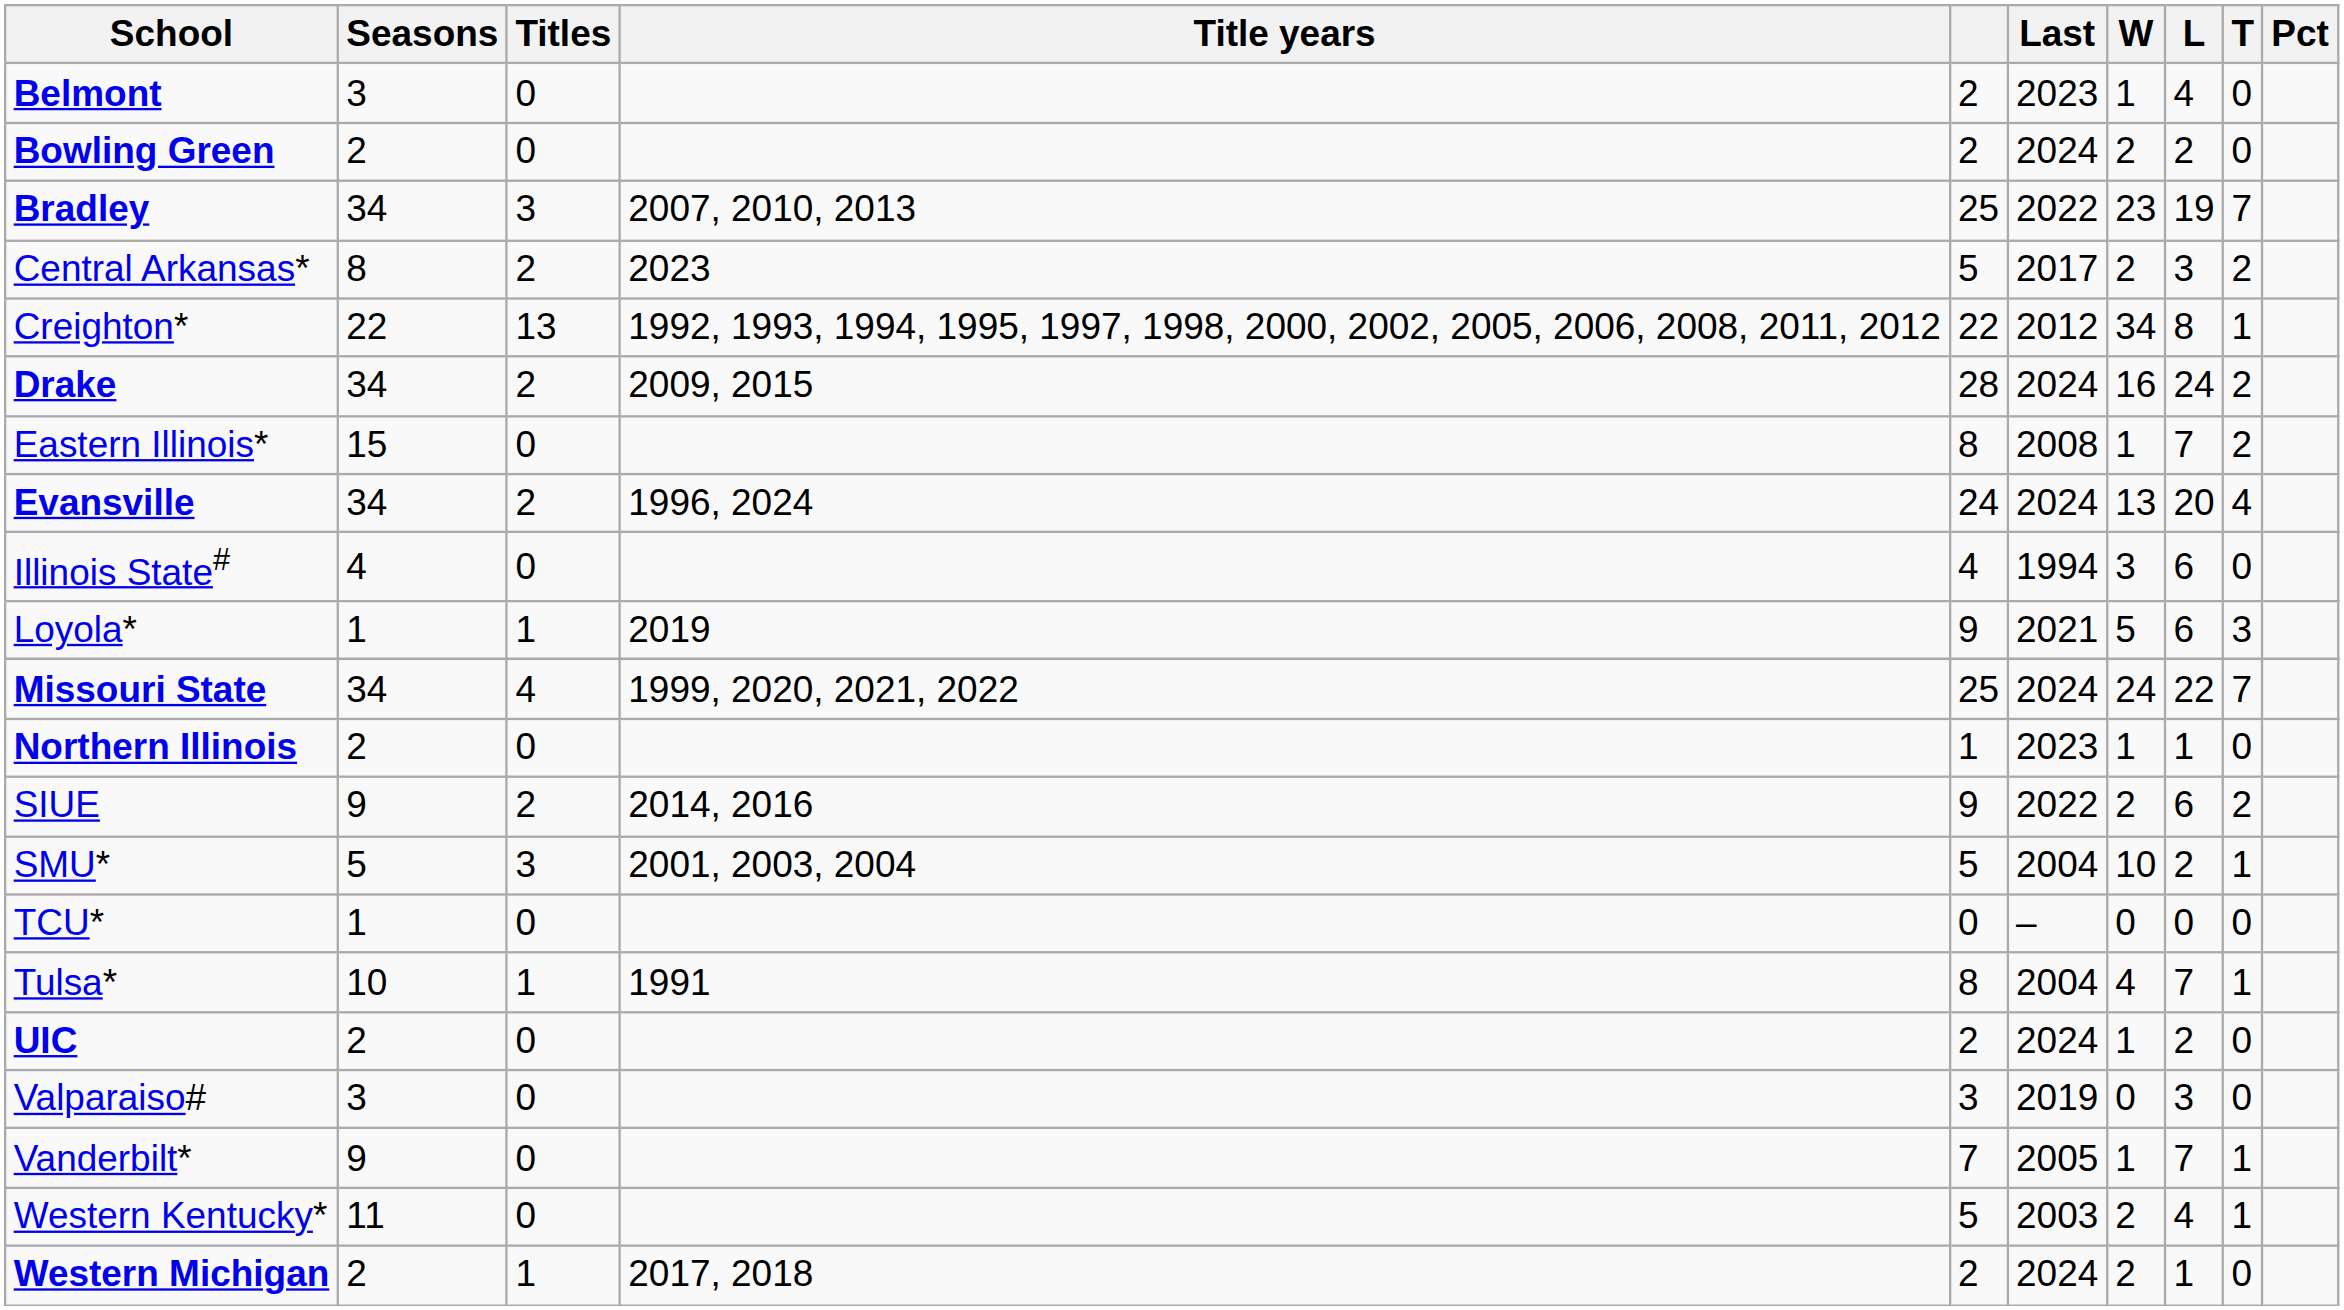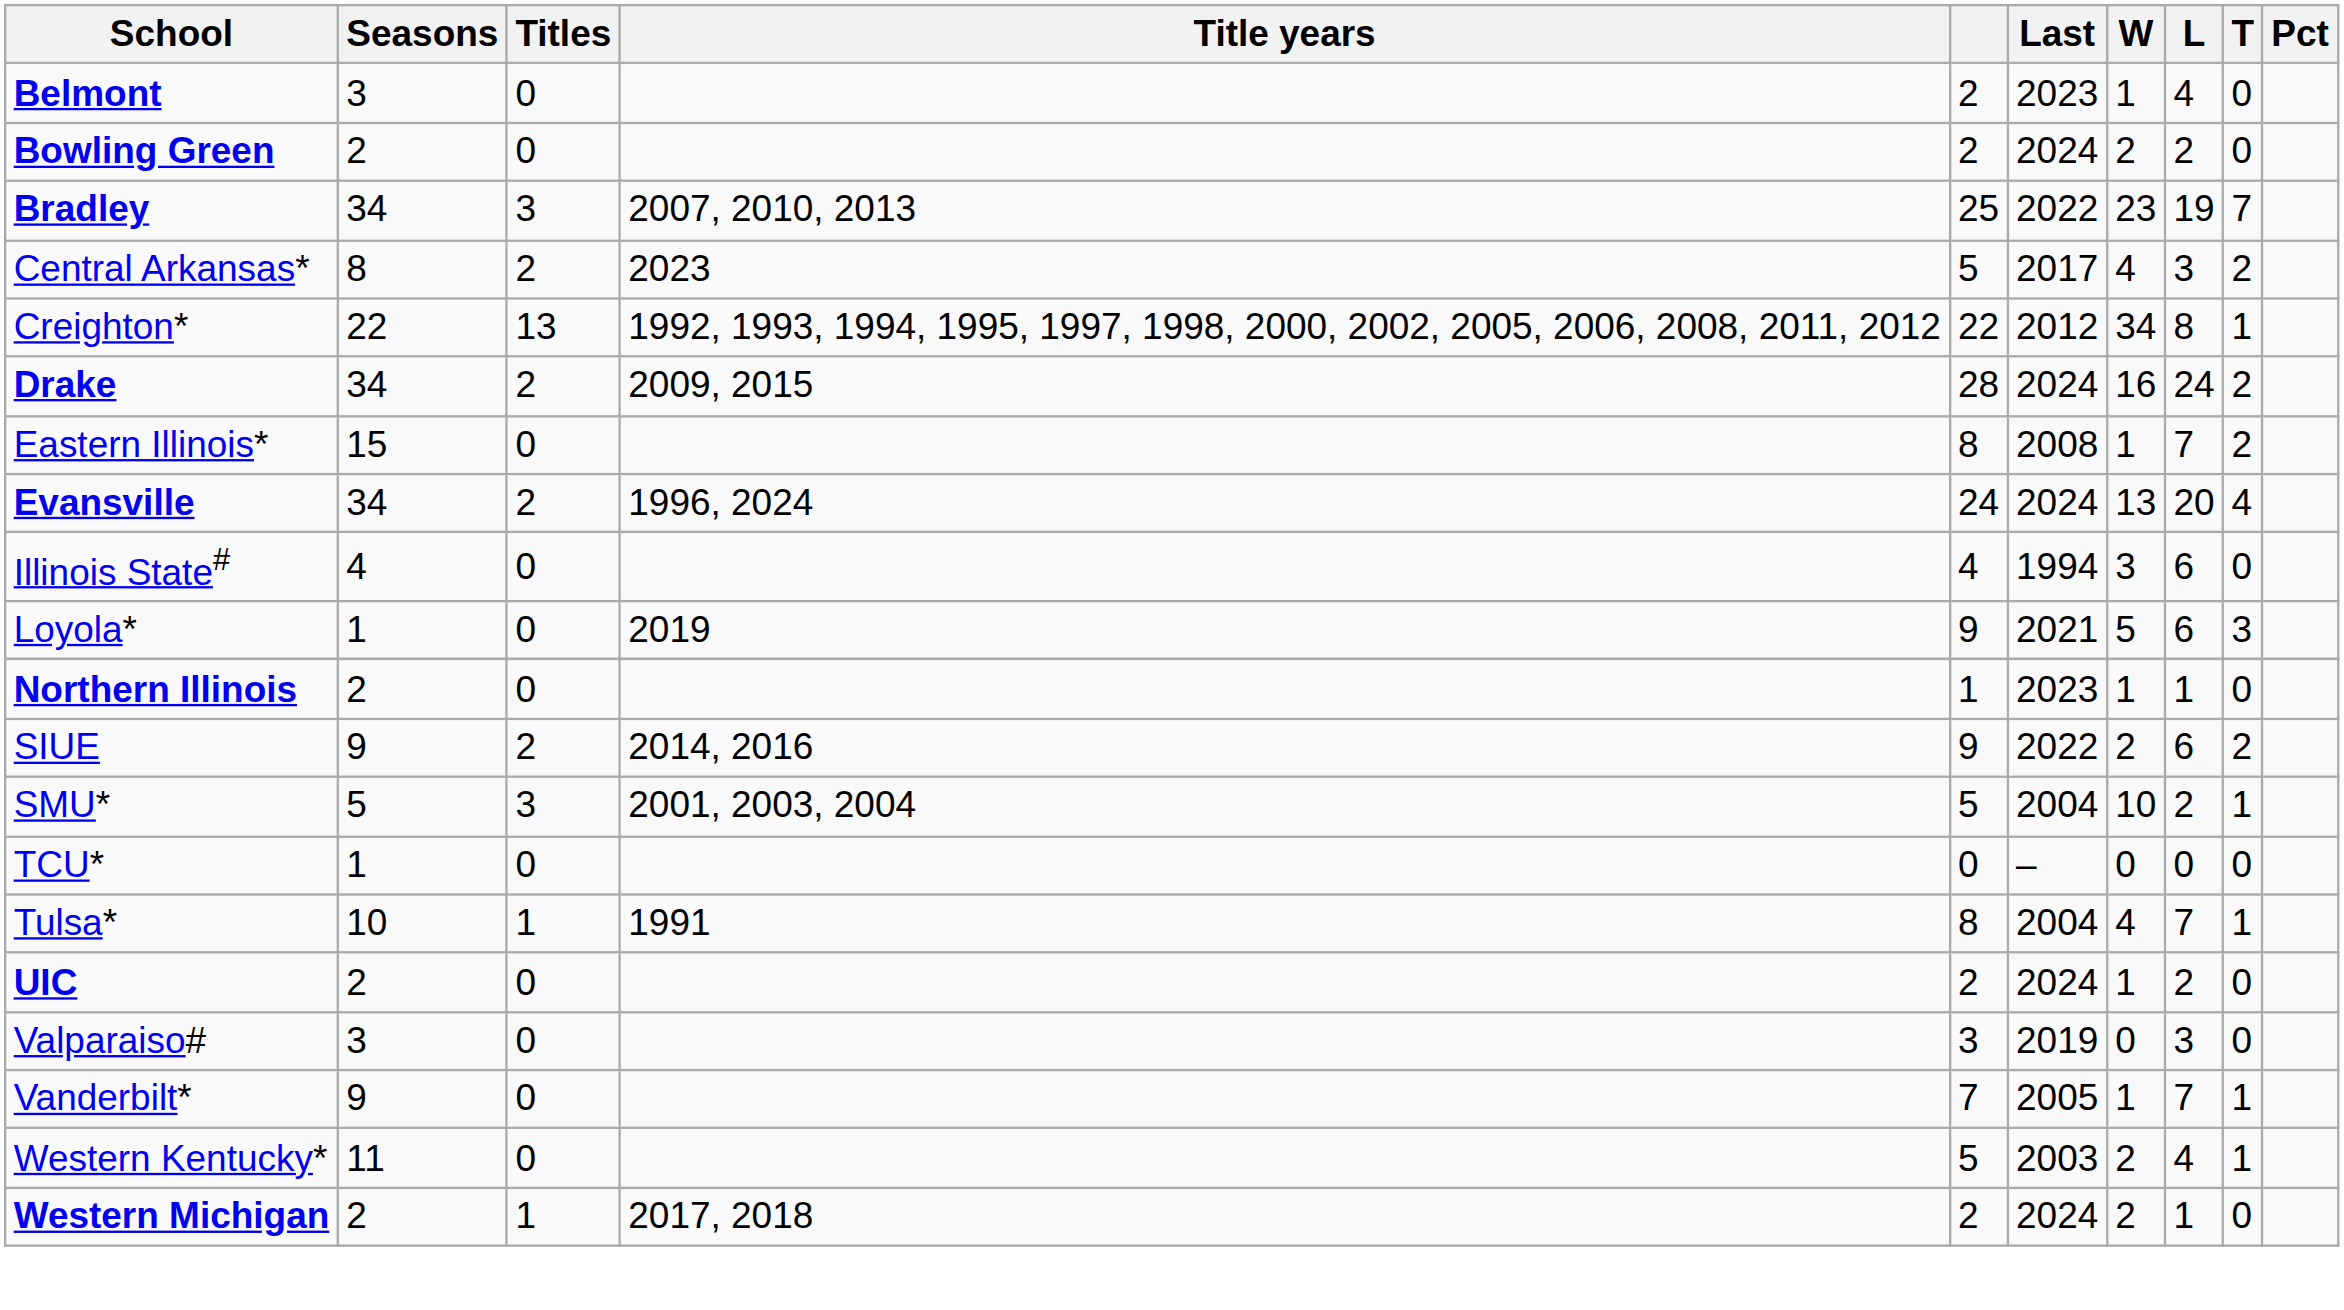(2126, 268) 2 -> (2126, 268) 4
(526, 629) 1 -> (526, 629) 0
- row: (140, 688)
